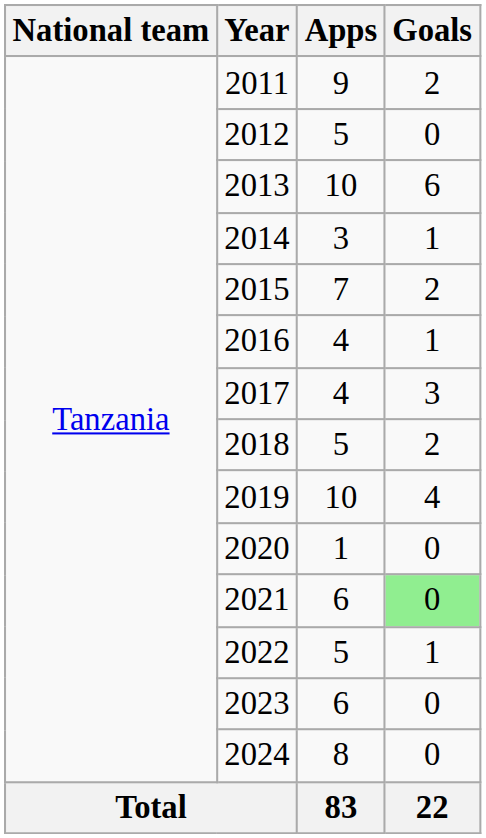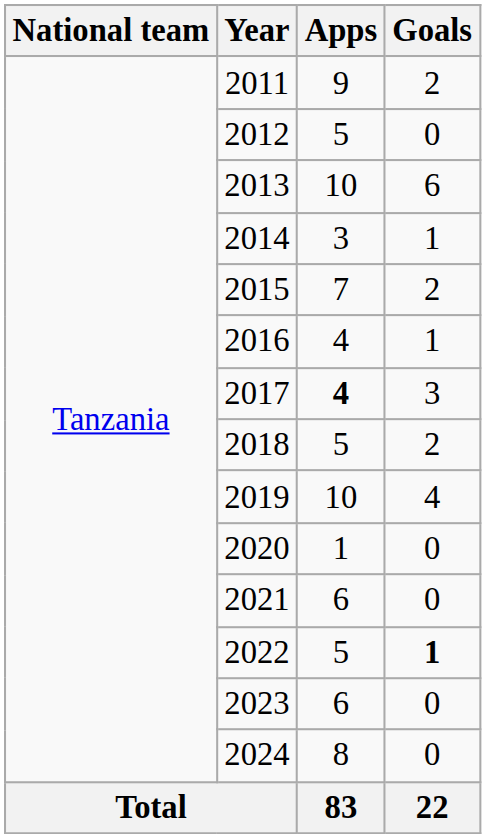(341, 392) normal -> (341, 392) bold
(432, 599) lightgreen background -> (432, 599) no background
(432, 651) normal -> (432, 651) bold
